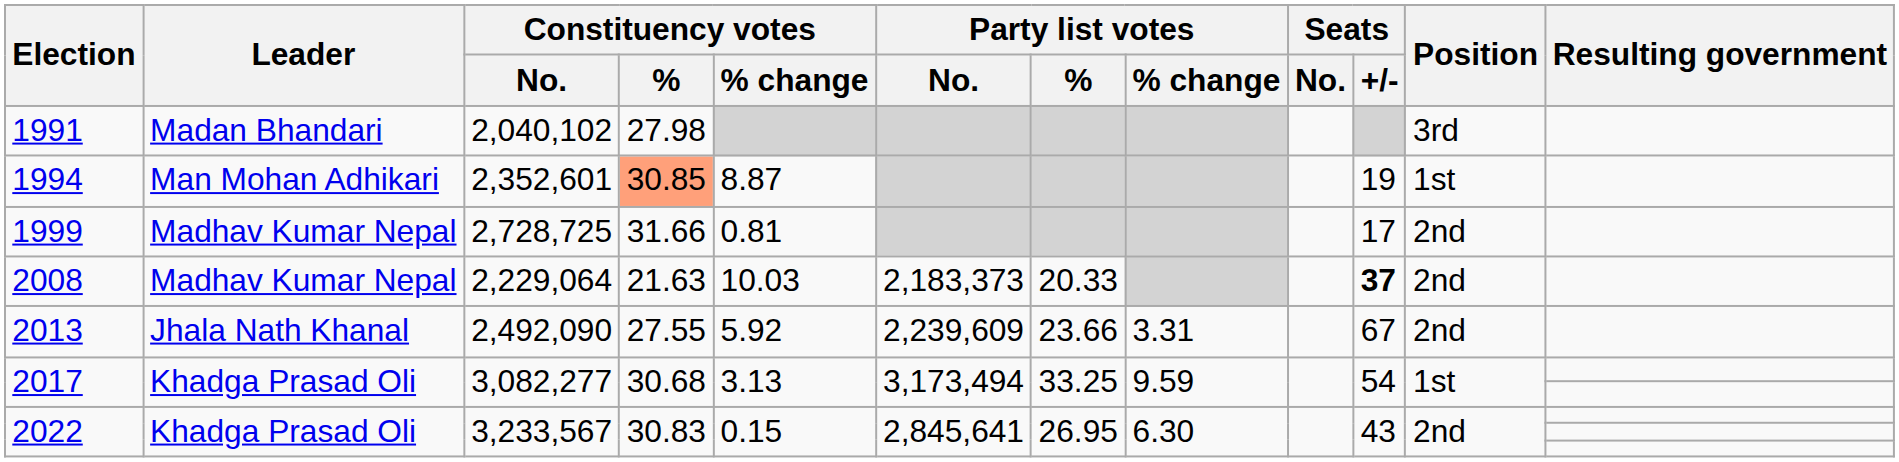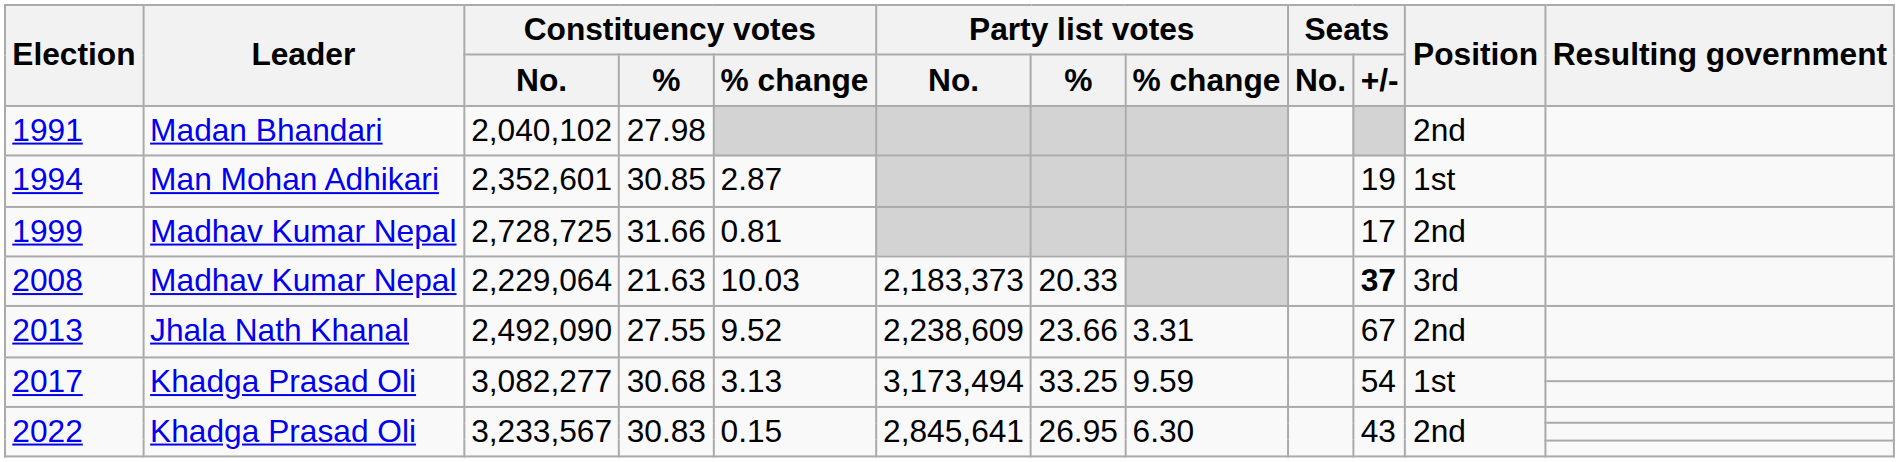(1436, 130) 3rd -> (1440, 130) 2nd
(666, 180) lightsalmon background -> (666, 180) no background
(751, 180) 8.87 -> (751, 180) 2.87
(1440, 280) 2nd -> (1436, 280) 3rd
(751, 331) 5.92 -> (751, 331) 9.52
(954, 331) 2,239,609 -> (954, 331) 2,238,609
